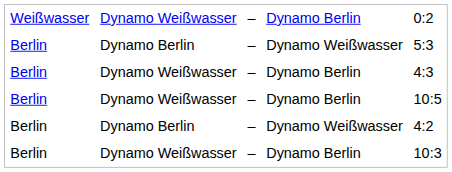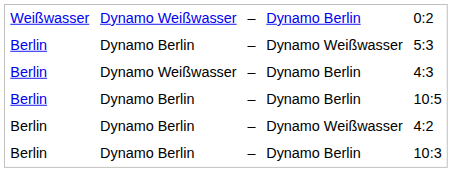(168, 99) Dynamo Weißwasser -> (147, 99) Dynamo Berlin
(168, 153) Dynamo Weißwasser -> (147, 153) Dynamo Berlin
